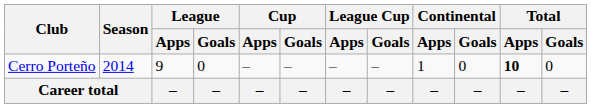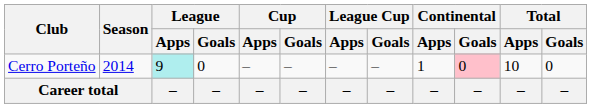(159, 66) no background -> (159, 66) paleturquoise background
(462, 66) no background -> (462, 66) pink background
(511, 66) bold -> (511, 66) normal
